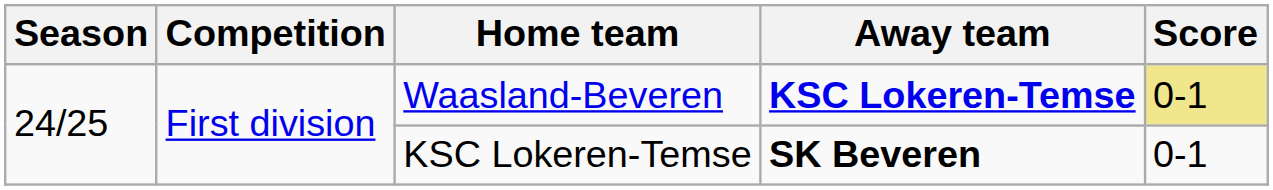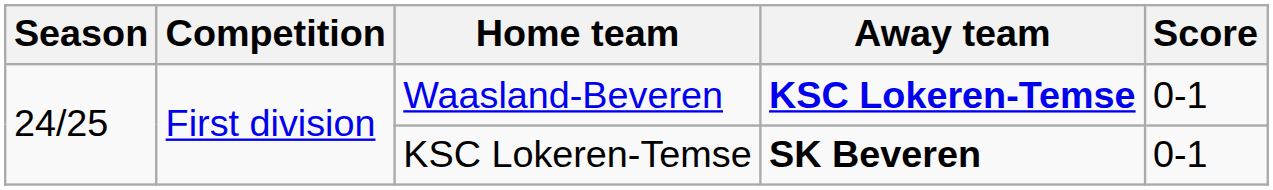(1180, 94) khaki background -> (1180, 94) no background
